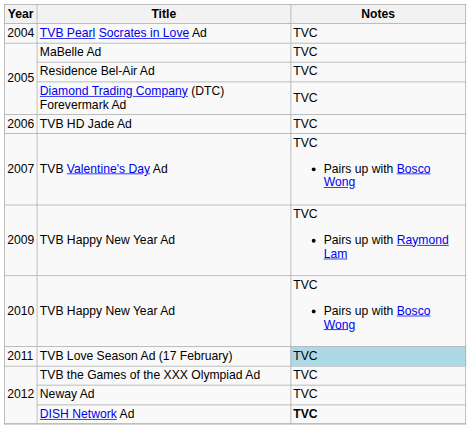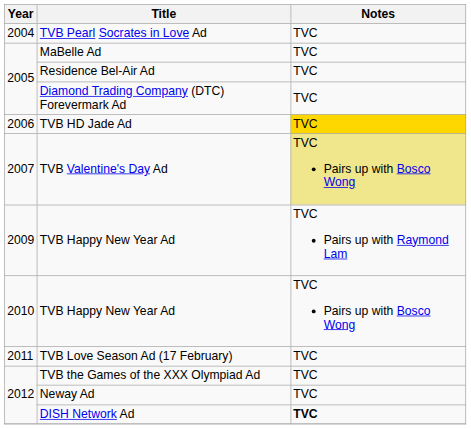(305, 124) no background -> (305, 124) gold background
(378, 163) no background -> (378, 163) khaki background
(305, 356) lightblue background -> (305, 356) no background
